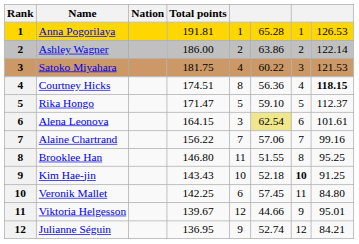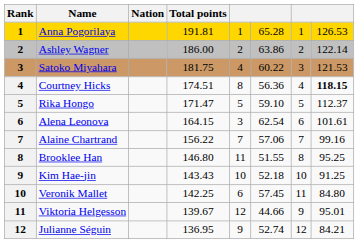(271, 121) khaki background -> (271, 121) no background
(301, 175) bold -> (301, 175) normal
